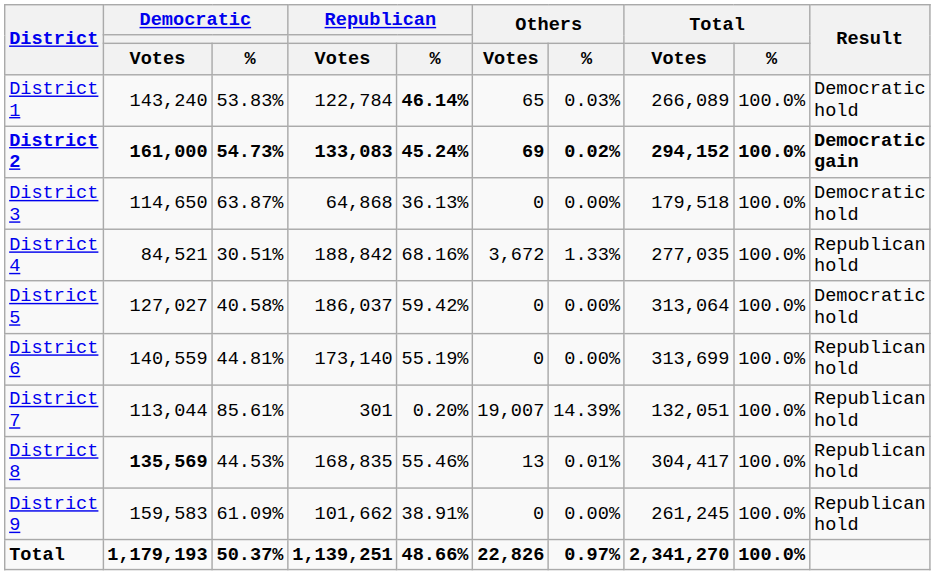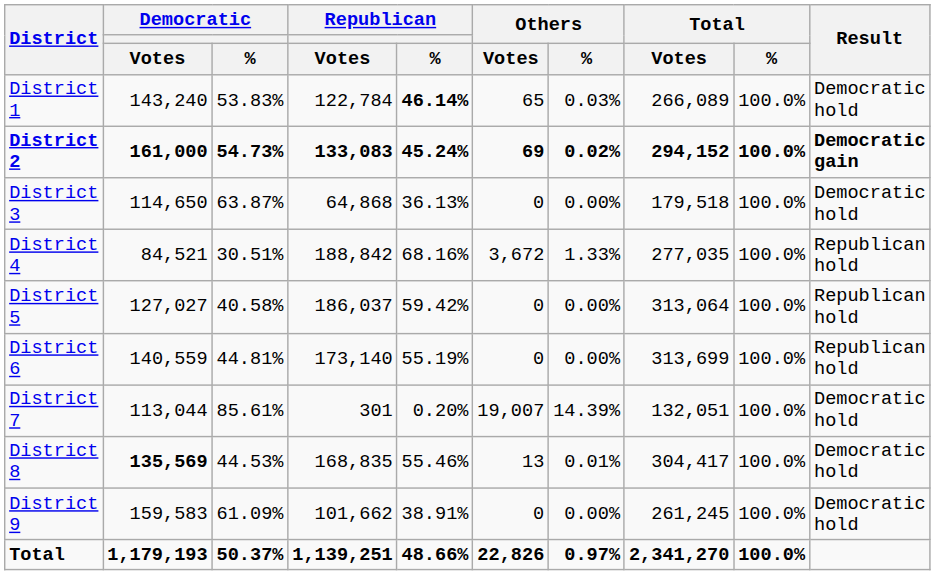(870, 307) Democratic hold -> (870, 307) Republican hold
(870, 411) Republican hold -> (870, 411) Democratic hold
(870, 462) Republican hold -> (870, 462) Democratic hold
(870, 514) Republican hold -> (870, 514) Democratic hold
